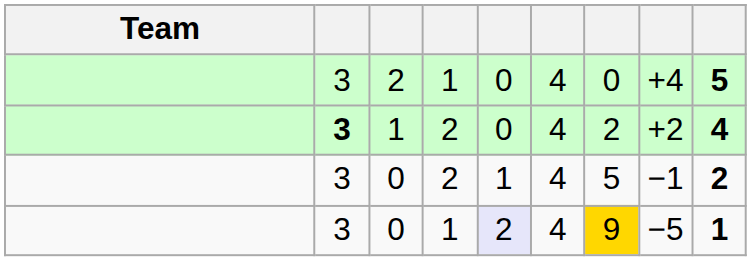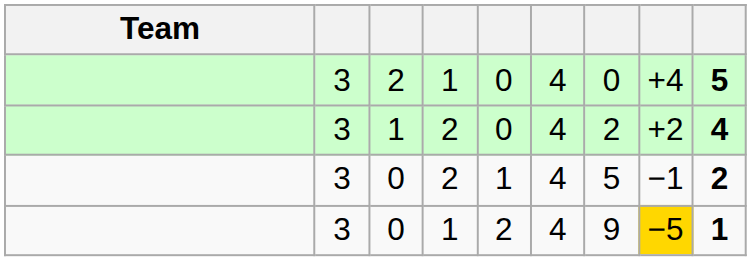(342, 129) bold -> (342, 129) normal
(504, 229) lavender background -> (504, 229) no background
(612, 229) gold background -> (612, 229) no background
(666, 229) no background -> (666, 229) gold background
